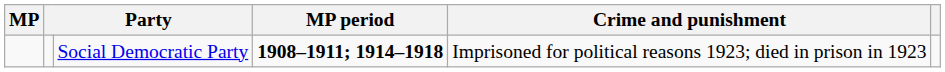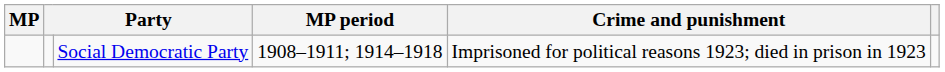(350, 50) bold -> (350, 50) normal
